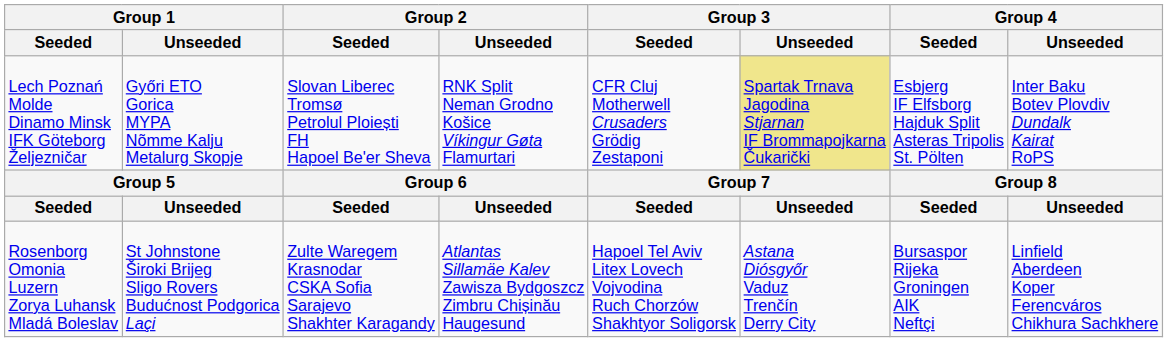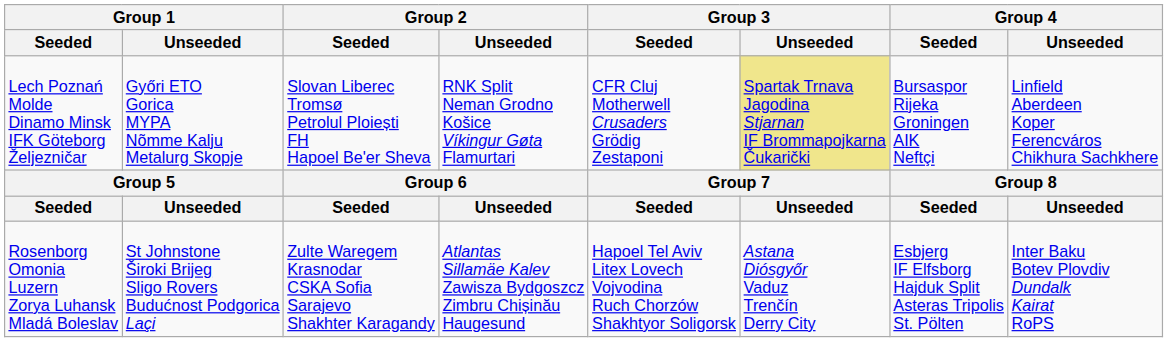(949, 122) Esbjerg IF Elfsborg Hajduk Split Asteras Tripolis St. Pölten -> (931, 122) Bursaspor Rijeka Groningen AIK Neftçi
(1061, 122) Inter Baku Botev Plovdiv Dundalk Kairat RoPS -> (1085, 122) Linfield Aberdeen Koper Ferencváros Chikhura Sachkhere
(931, 287) Bursaspor Rijeka Groningen AIK Neftçi -> (949, 287) Esbjerg IF Elfsborg Hajduk Split Asteras Tripolis St. Pölten
(1085, 287) Linfield Aberdeen Koper Ferencváros Chikhura Sachkhere -> (1061, 287) Inter Baku Botev Plovdiv Dundalk Kairat RoPS
